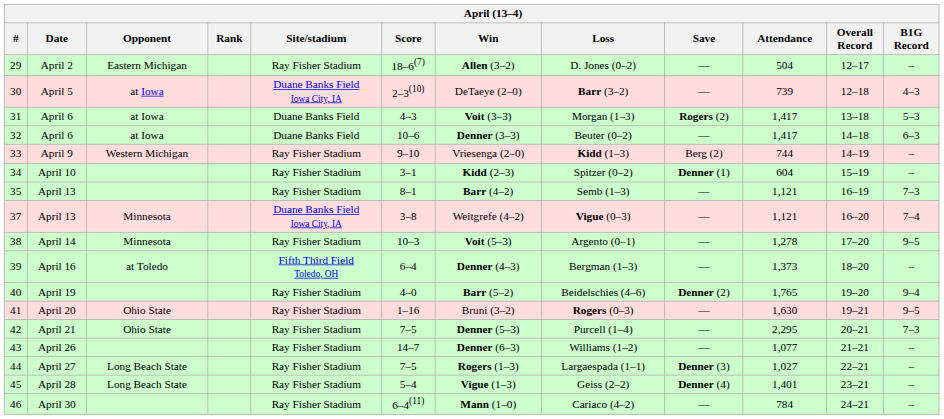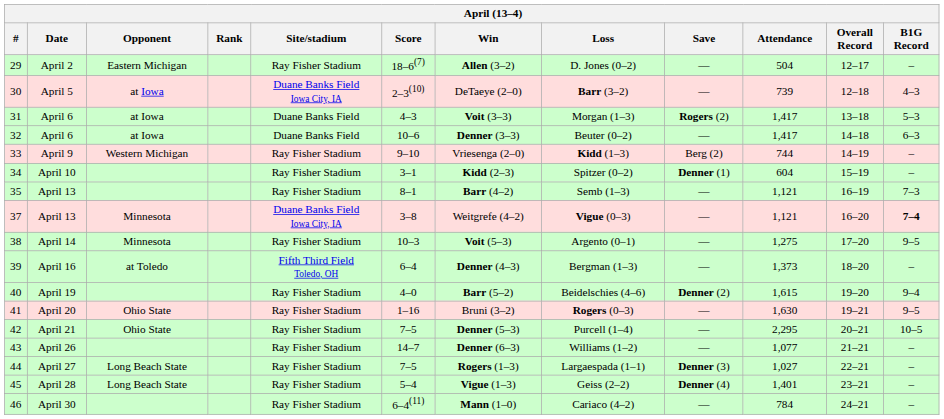(911, 216) normal -> (911, 216) bold
(785, 241) 1,278 -> (785, 241) 1,275
(785, 291) 1,765 -> (785, 291) 1,615
(911, 328) 7–3 -> (911, 328) 10–5
